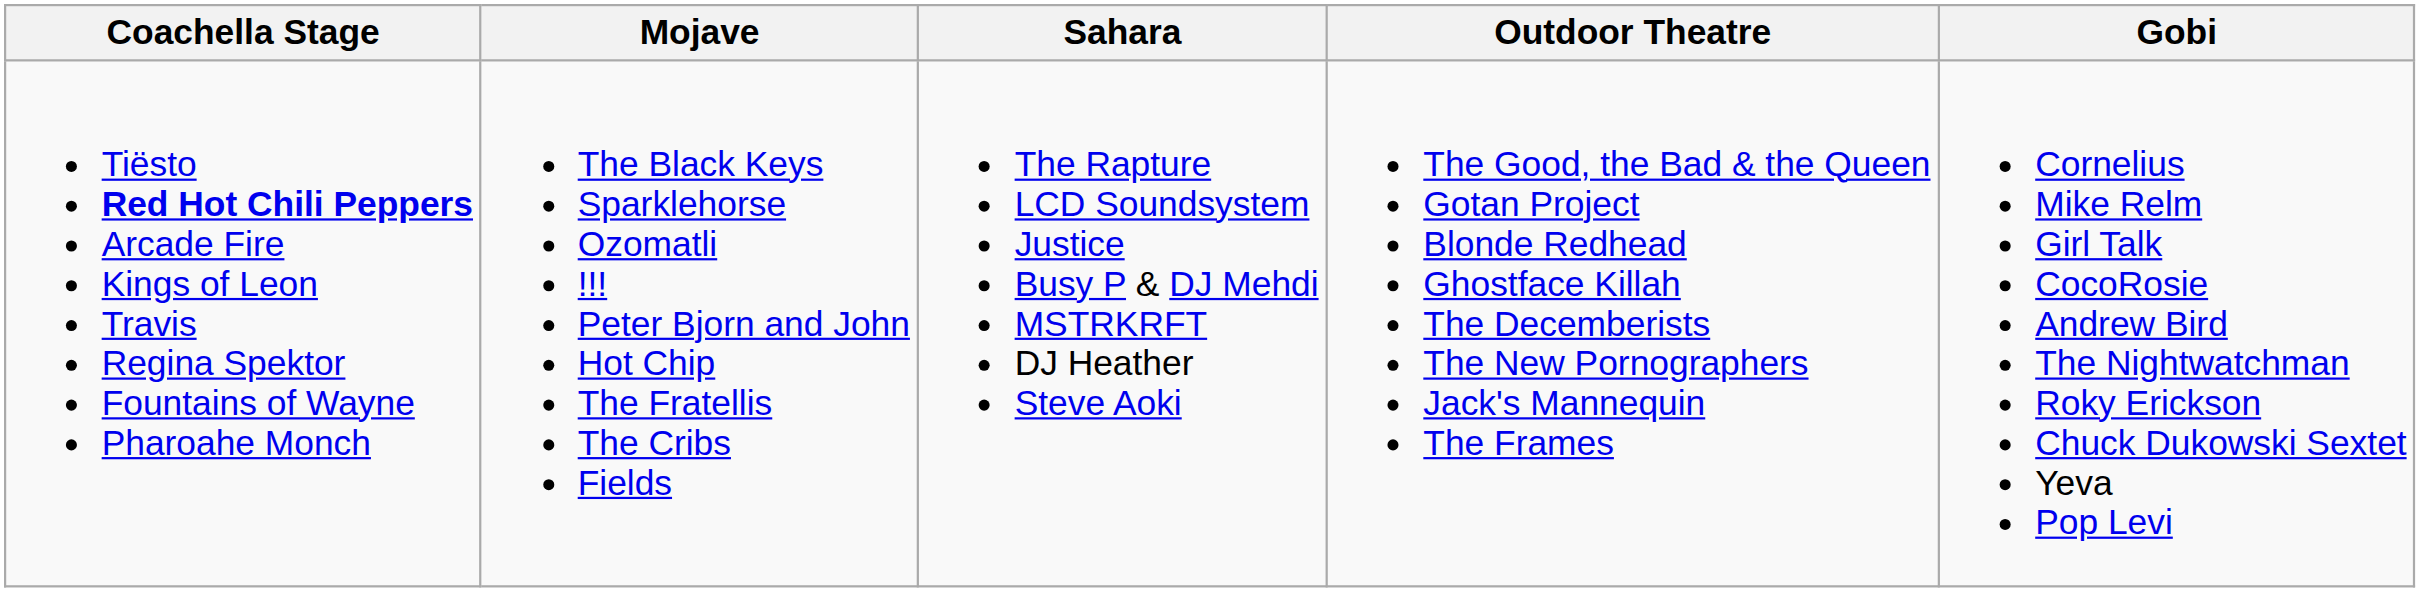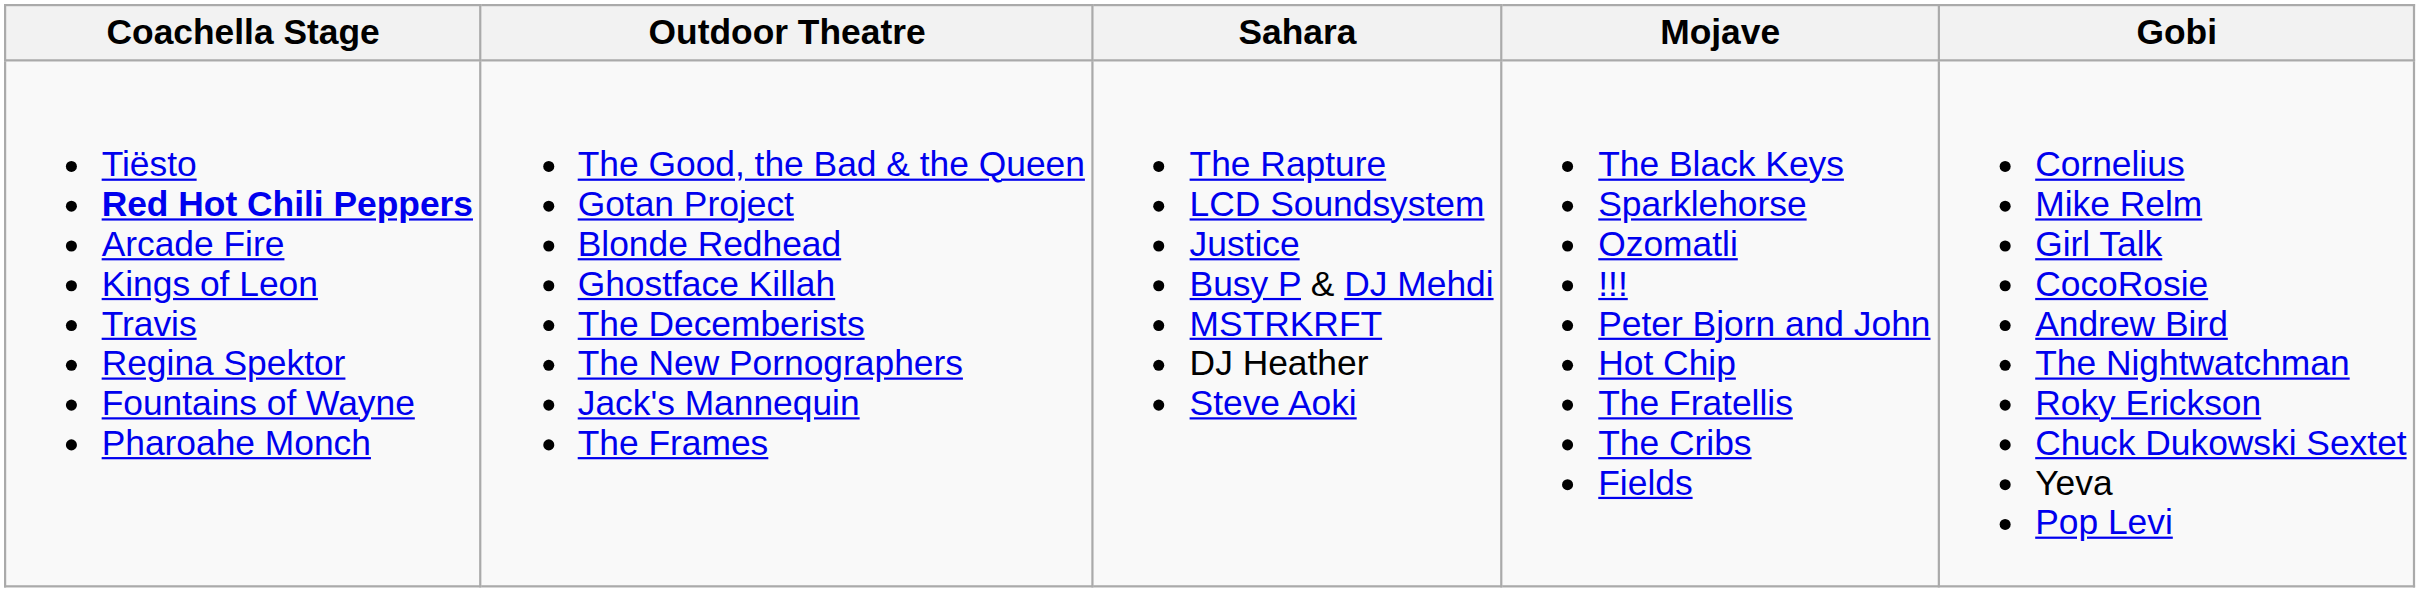columns swapped: (1633, 32) <-> (700, 32)
